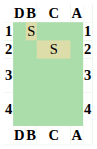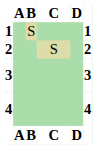columns swapped: (77, 13) <-> (19, 13)
